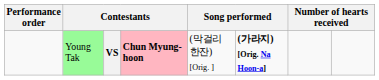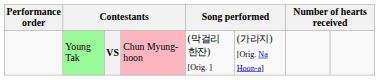(152, 53) bold -> (151, 53) normal
(256, 53) bold -> (255, 53) normal
